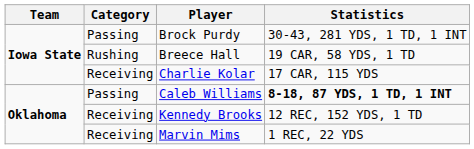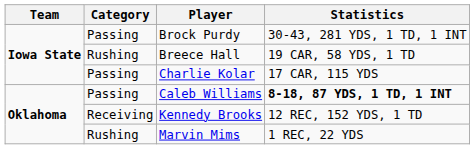(120, 74) Receiving -> (113, 74) Passing
(120, 134) Receiving -> (113, 134) Rushing
